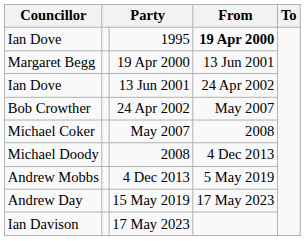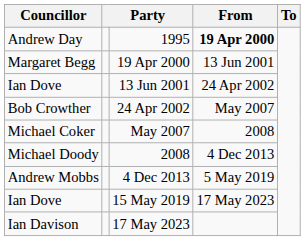(35, 39) Ian Dove -> (45, 39) Andrew Day
(45, 200) Andrew Day -> (35, 200) Ian Dove
